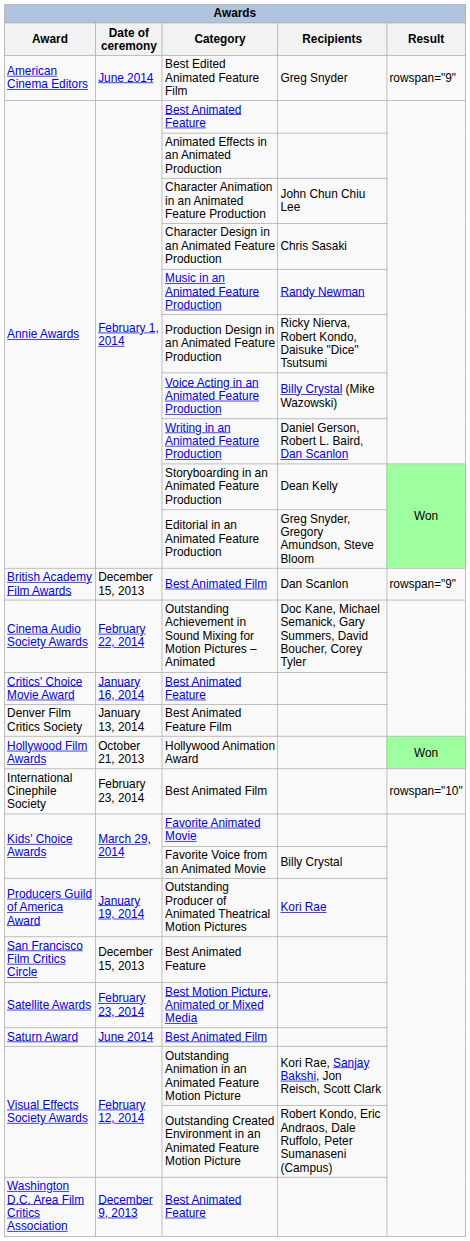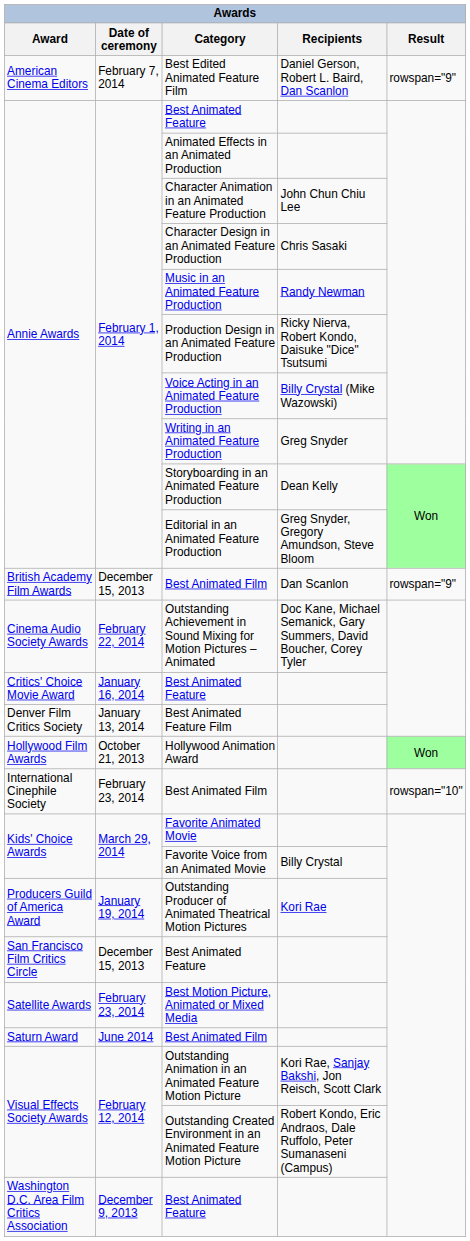(126, 78) June 2014 -> (128, 78) February 7, 2014
(314, 78) Greg Snyder -> (322, 78) Daniel Gerson, Robert L. Baird, Dan Scanlon
(322, 441) Daniel Gerson, Robert L. Baird, Dan Scanlon -> (314, 441) Greg Snyder
